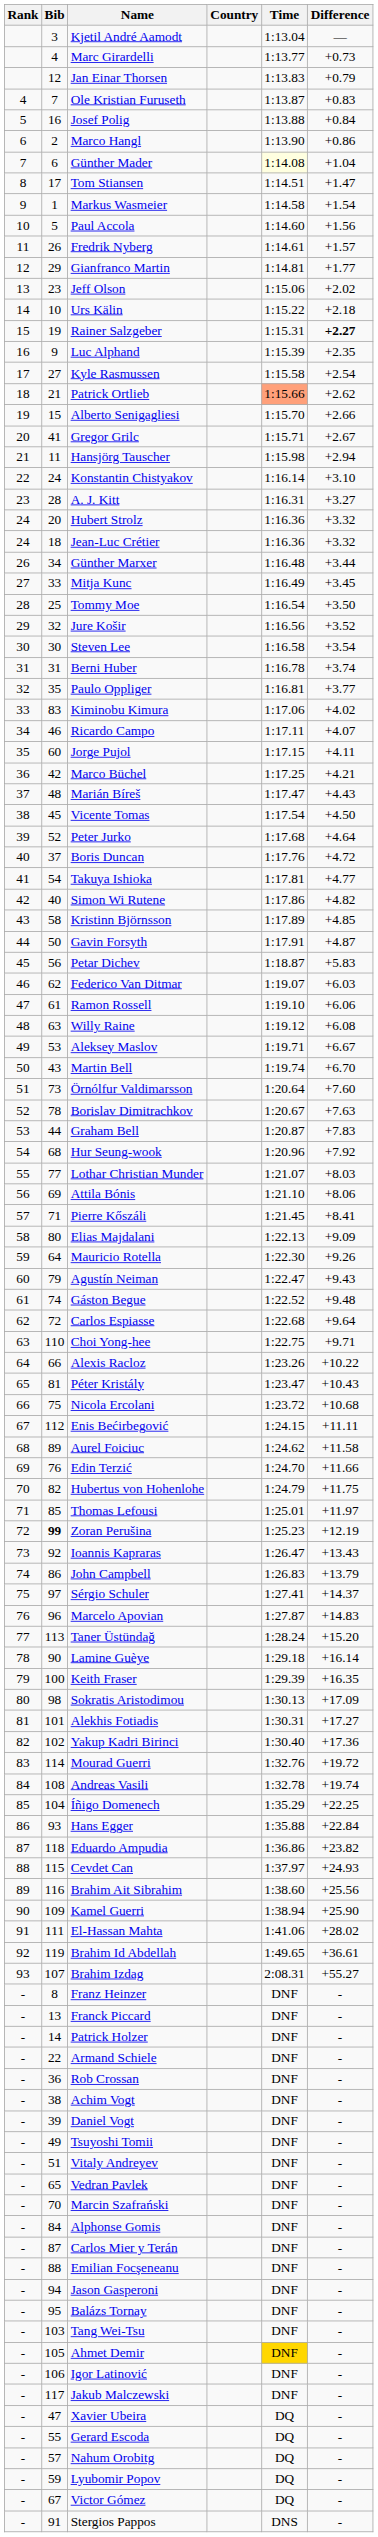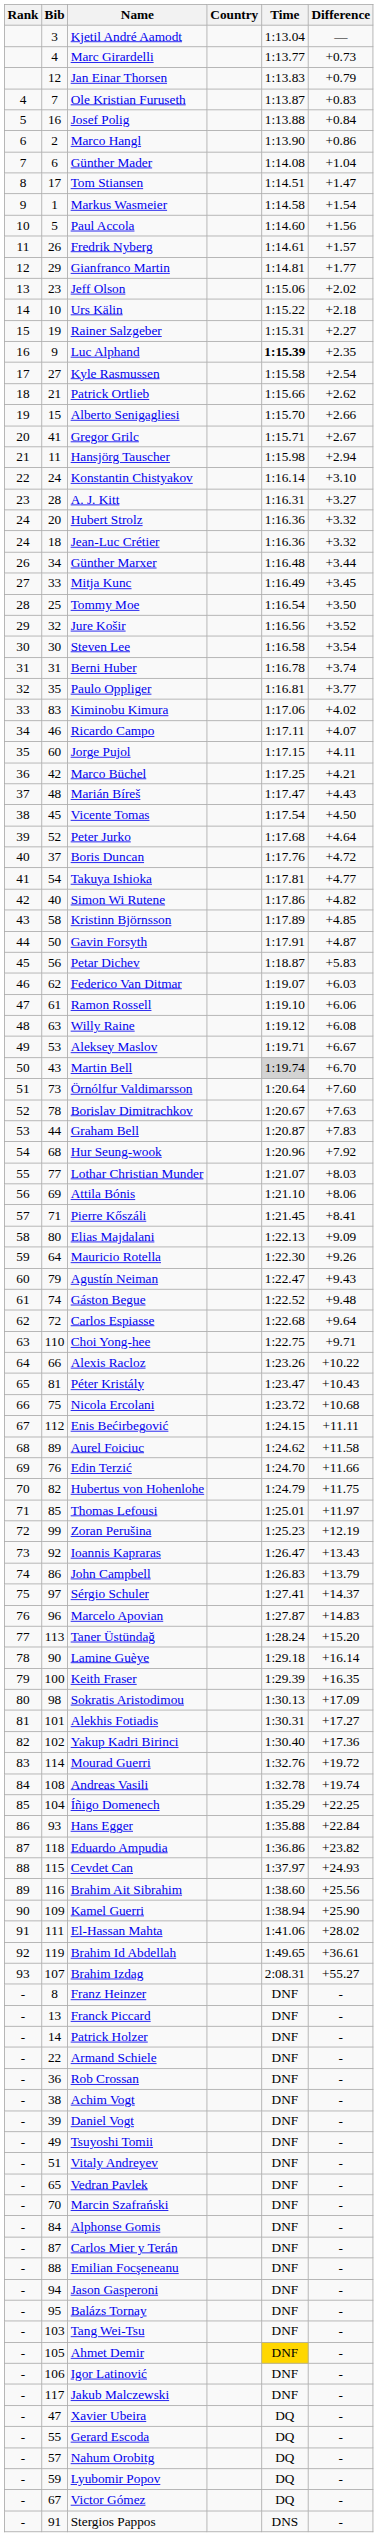(284, 162) lightyellow background -> (285, 162) no background
(340, 330) bold -> (341, 330) normal
(284, 352) normal -> (285, 352) bold
(284, 394) lightsalmon background -> (285, 394) no background
(284, 1068) no background -> (285, 1068) lightgrey background
(55, 1531) bold -> (55, 1531) normal
